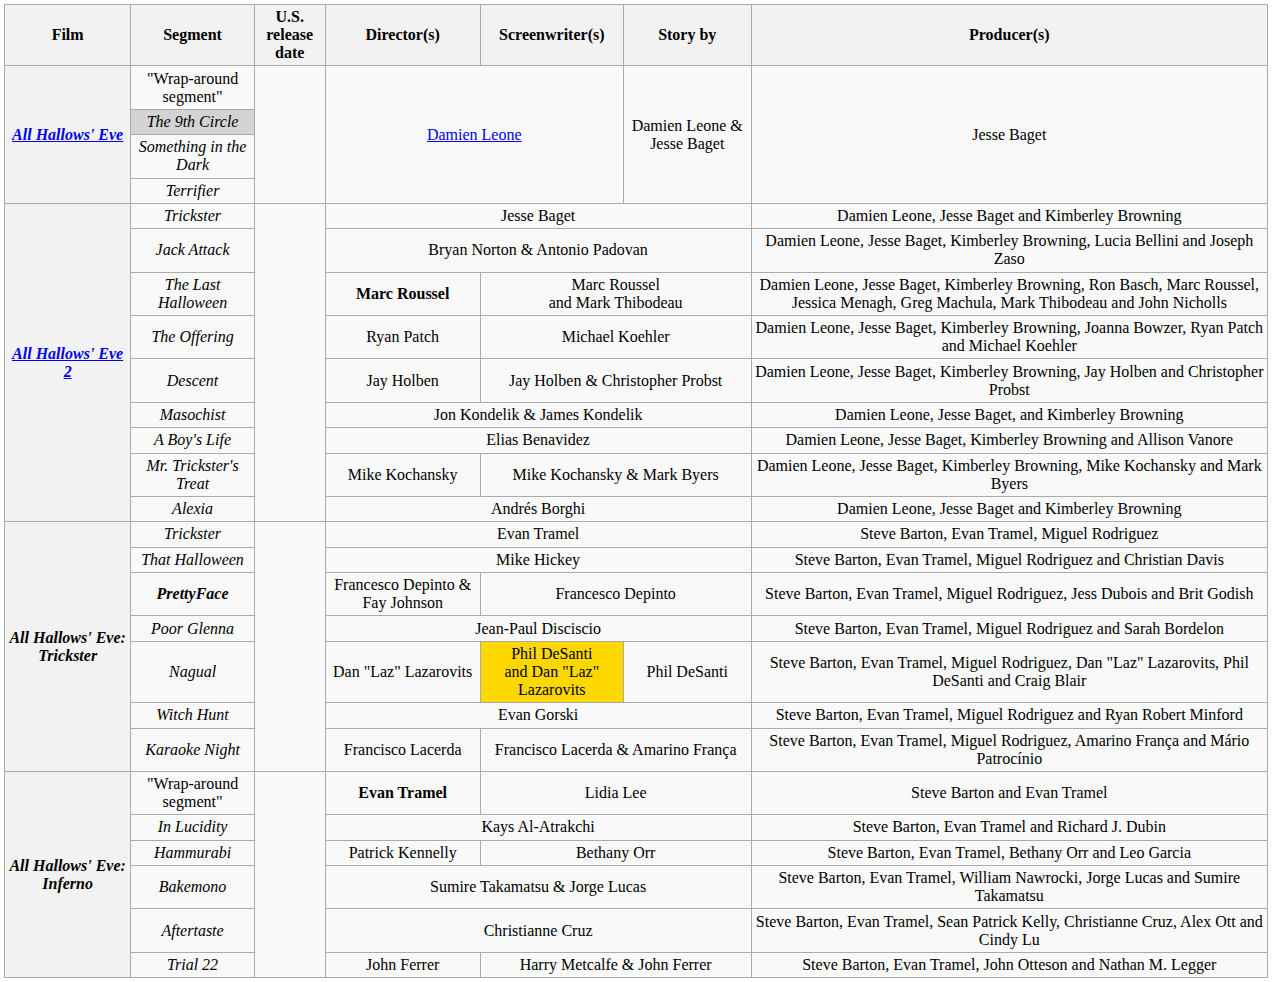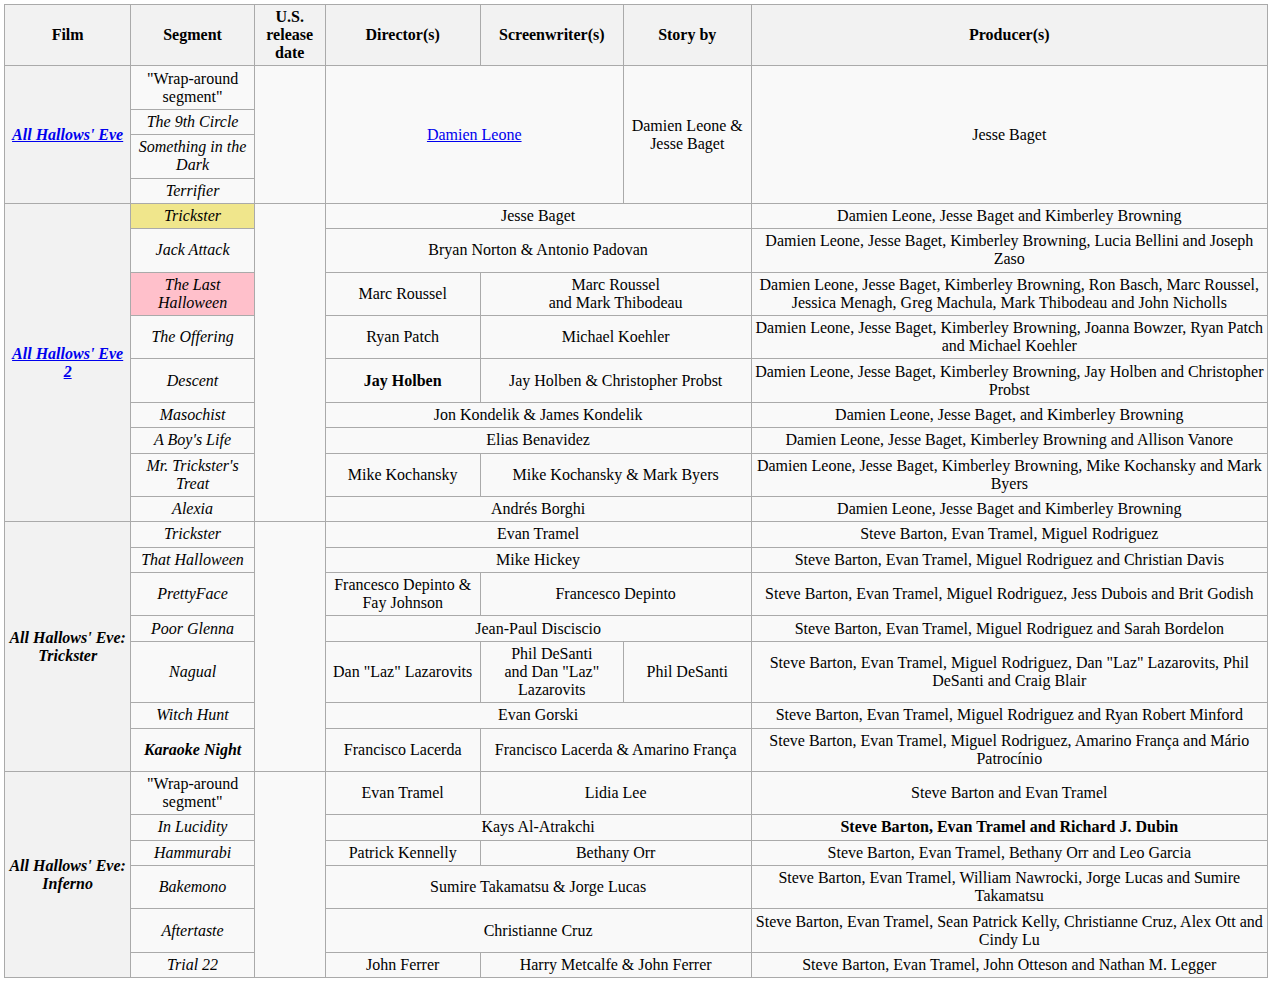(193, 121) lightgrey background -> (193, 121) no background
(193, 216) no background -> (193, 216) khaki background
(193, 293) no background -> (193, 293) pink background
(403, 293) bold -> (403, 293) normal
(403, 380) normal -> (403, 380) bold
(193, 594) bold -> (193, 594) normal
(552, 671) gold background -> (552, 671) no background
(193, 749) normal -> (193, 749) bold
(403, 793) bold -> (403, 793) normal
(1009, 827) normal -> (1009, 827) bold
